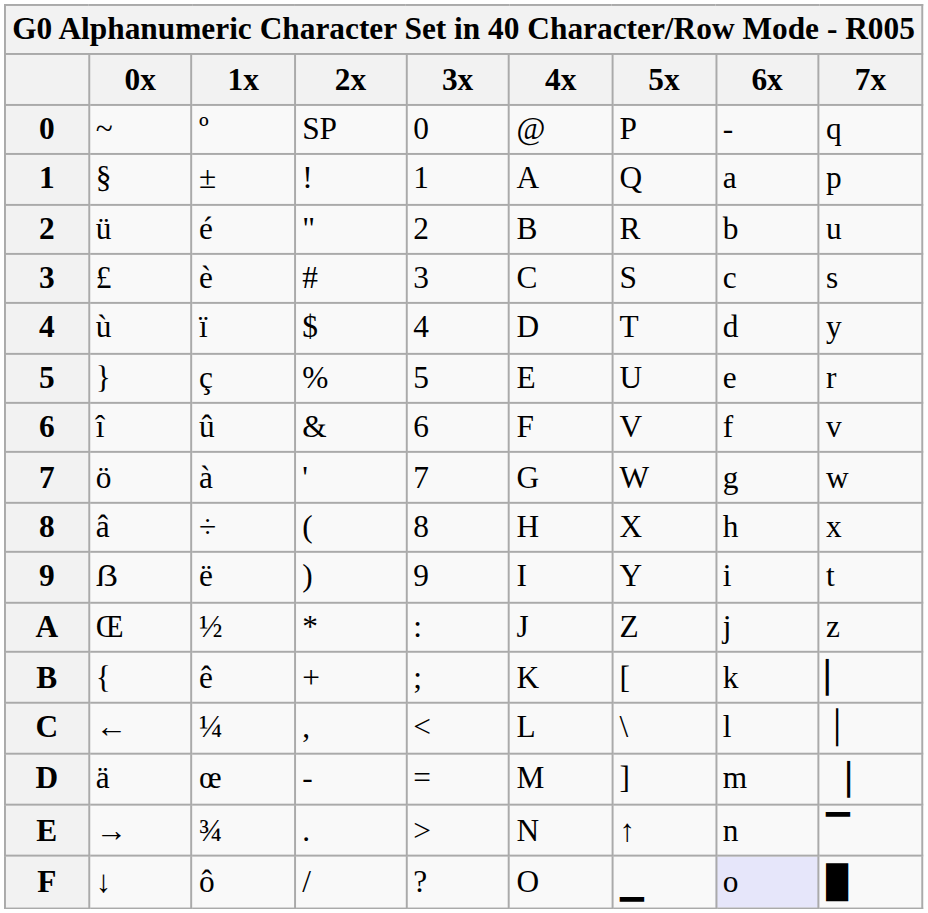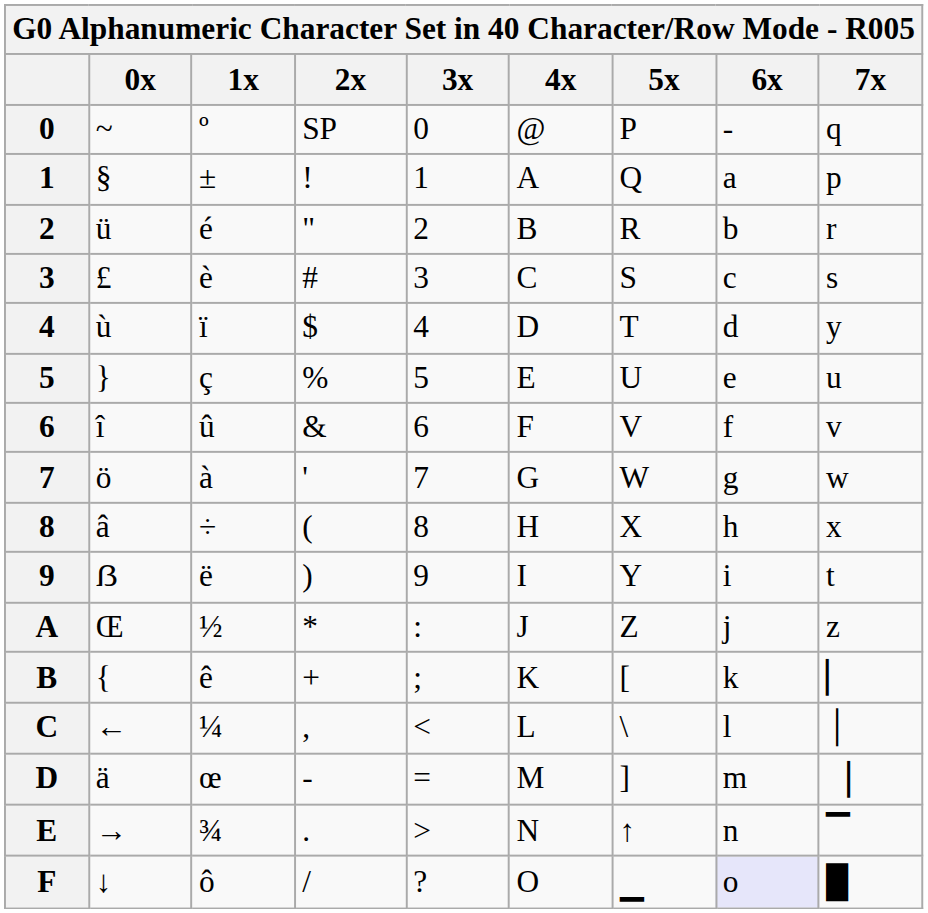(834, 228) u -> (831, 228) r
(831, 377) r -> (834, 377) u
